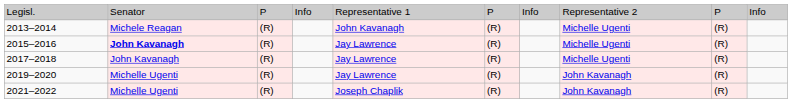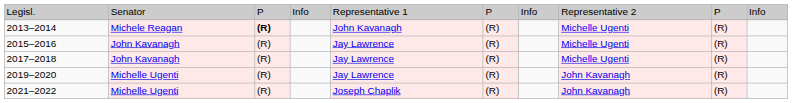(267, 28) normal -> (264, 28) bold
(147, 43) bold -> (145, 43) normal
